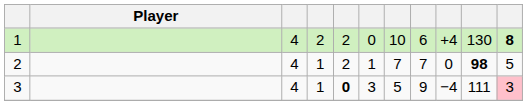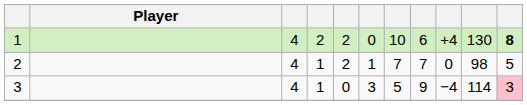(479, 64) bold -> (479, 64) normal
(346, 87) bold -> (346, 87) normal
(479, 87) 111 -> (479, 87) 114
